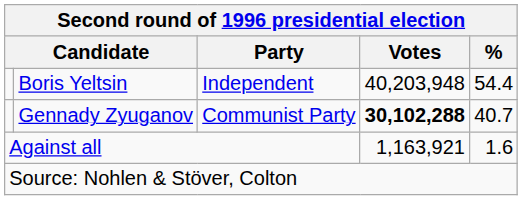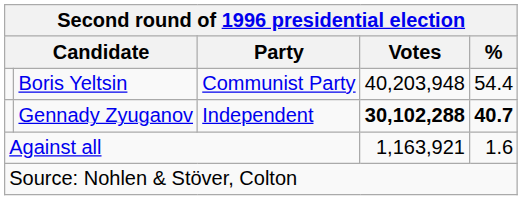(258, 83) Independent -> (279, 83) Communist Party
(279, 115) Communist Party -> (258, 115) Independent
(494, 115) normal -> (494, 115) bold
